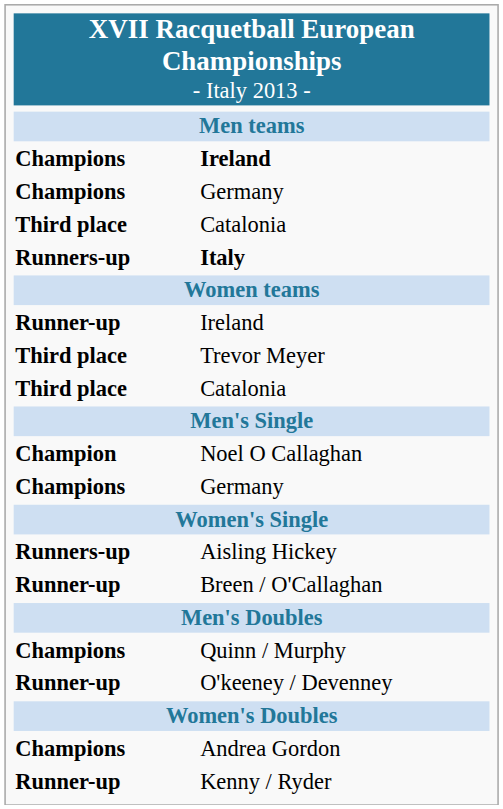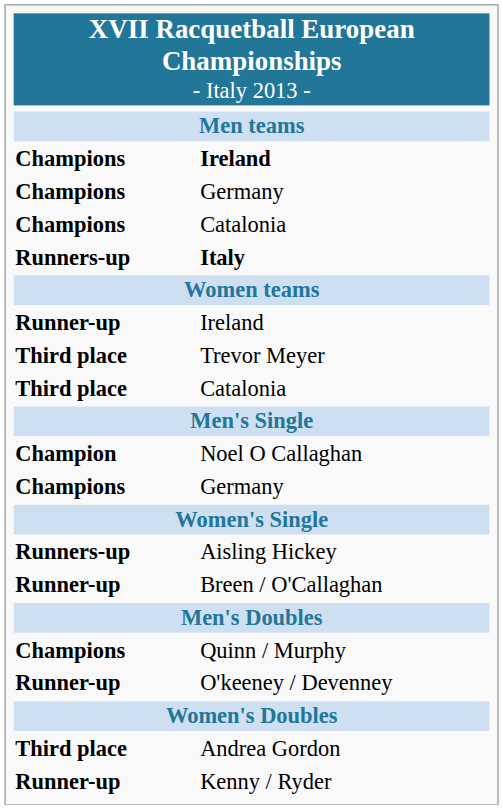(71, 224) Third place -> (70, 224) Champions
(70, 748) Champions -> (71, 748) Third place
